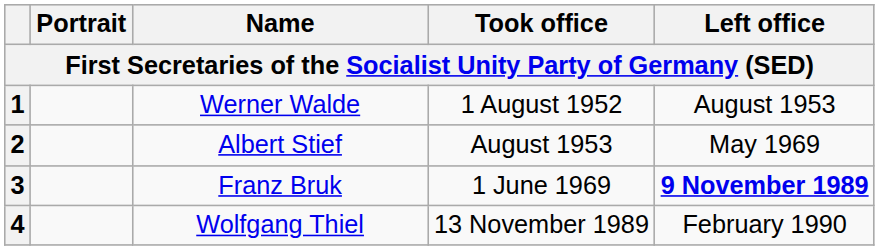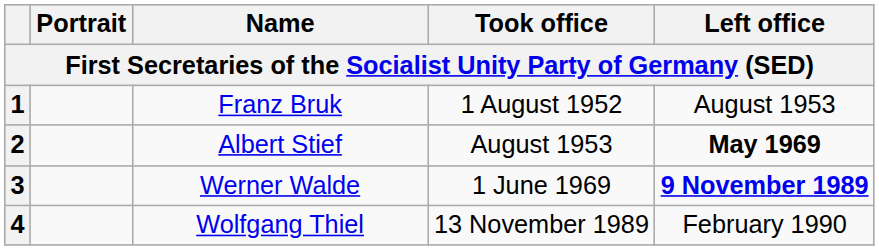(280, 104) Werner Walde -> (280, 104) Franz Bruk
(765, 144) normal -> (765, 144) bold
(280, 184) Franz Bruk -> (280, 184) Werner Walde
